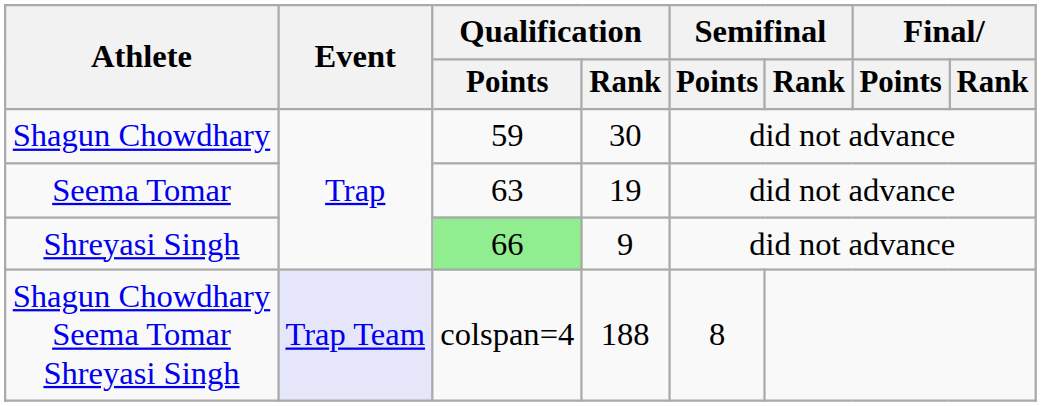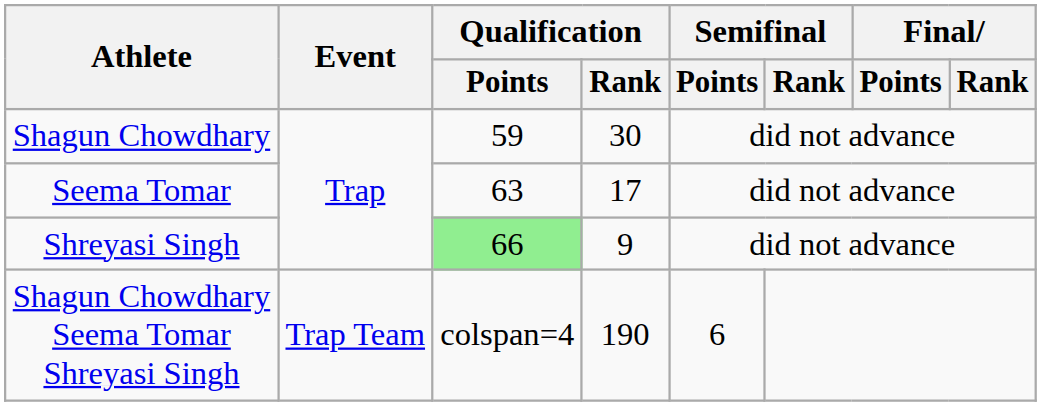(625, 189) 19 -> (625, 189) 17
(355, 335) lavender background -> (355, 335) no background
(625, 335) 188 -> (625, 335) 190
(717, 335) 8 -> (717, 335) 6
